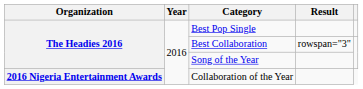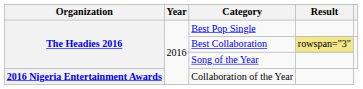(324, 44) no background -> (324, 44) khaki background
